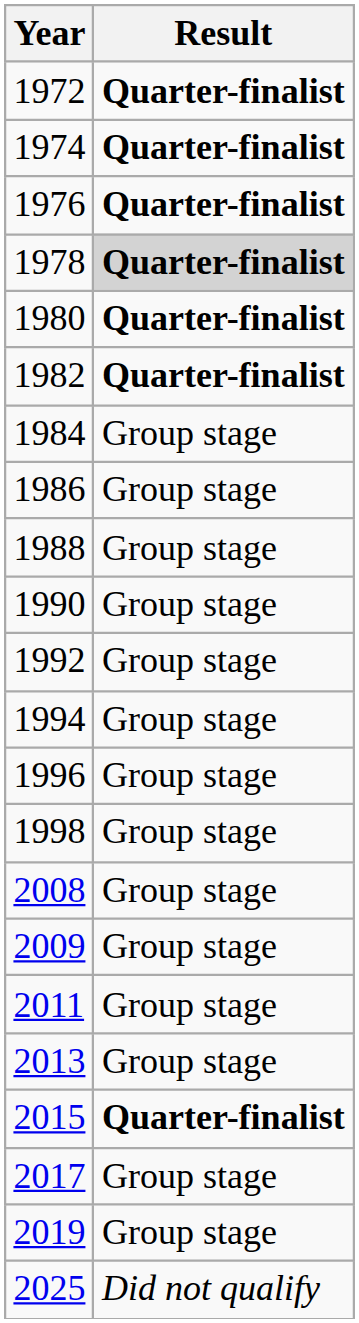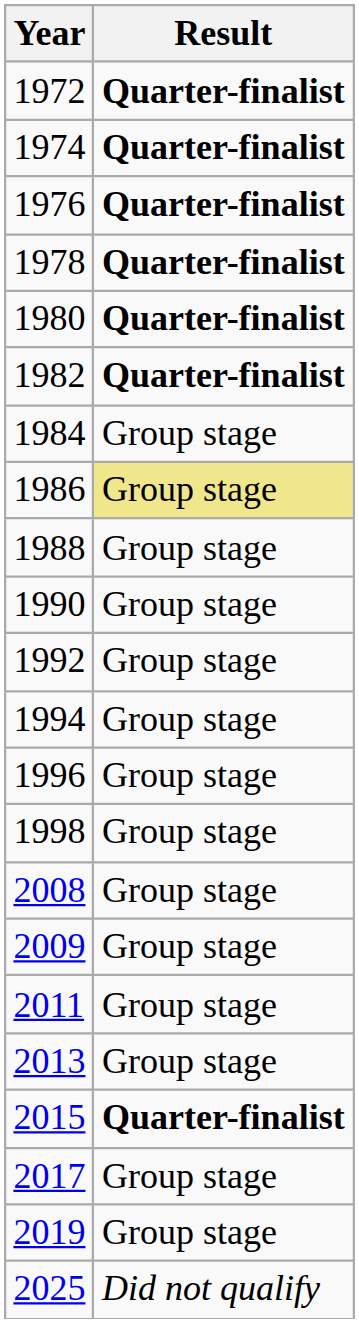(223, 261) lightgrey background -> (223, 261) no background
(190, 489) no background -> (190, 489) khaki background
